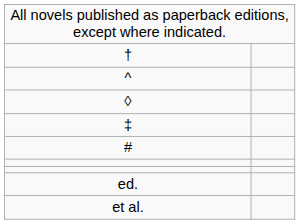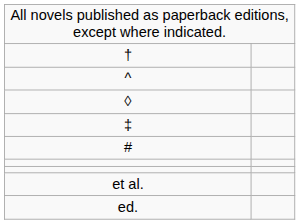(128, 184) ed. -> (128, 184) et al.
(128, 207) et al. -> (128, 207) ed.
